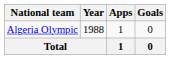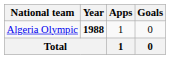(93, 29) normal -> (93, 29) bold
